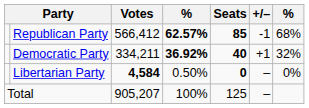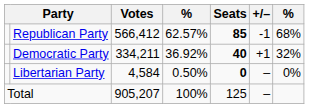(187, 34) bold -> (187, 34) normal
(187, 53) bold -> (187, 53) normal
(144, 73) bold -> (144, 73) normal
